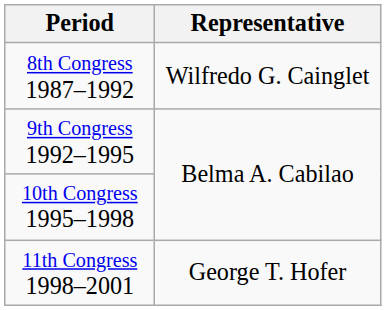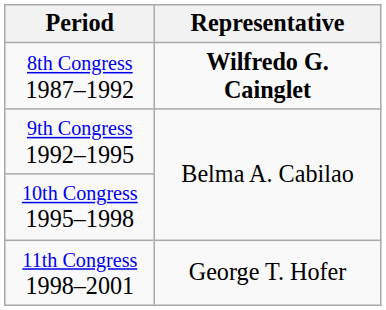(268, 75) normal -> (268, 75) bold
